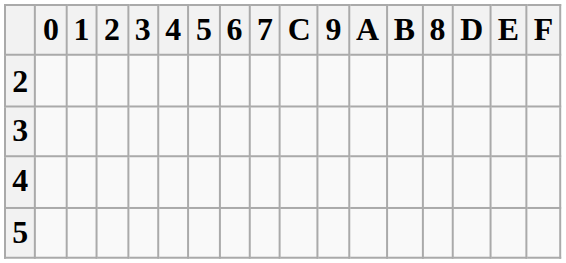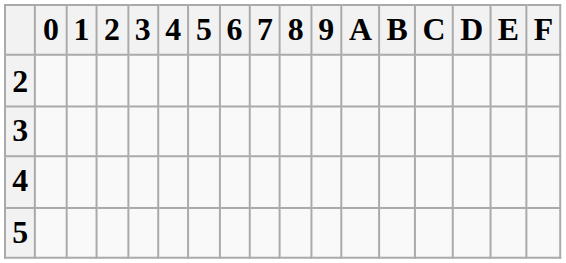columns swapped: (438, 29) <-> (299, 29)
